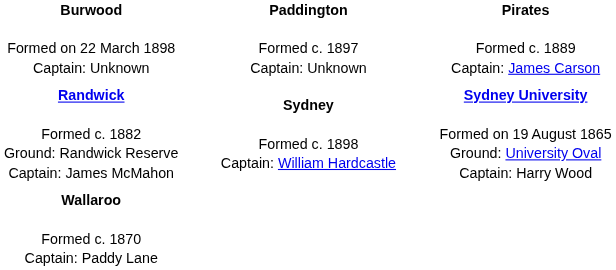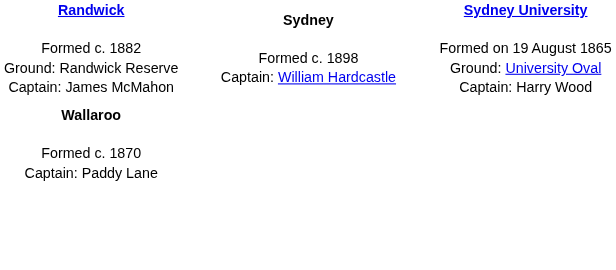- row: (91, 38)
